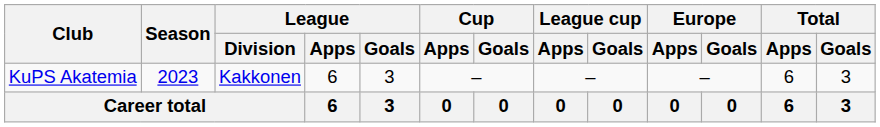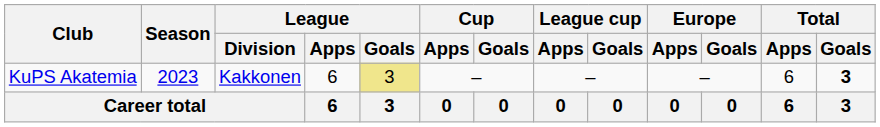(389, 77) no background -> (389, 77) khaki background
(846, 77) normal -> (846, 77) bold
